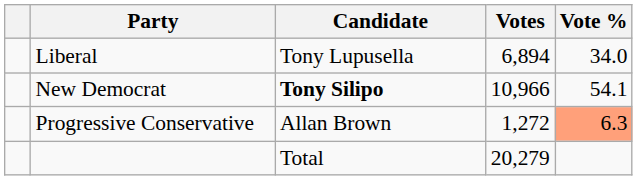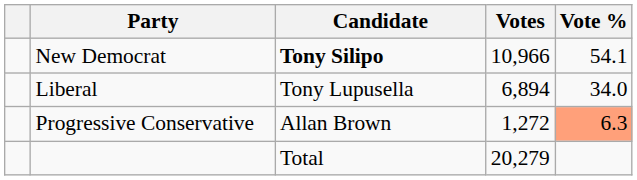rows swapped: (101, 89) <-> (67, 55)
